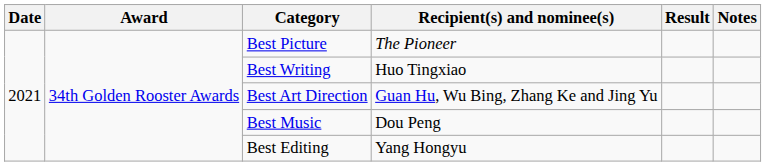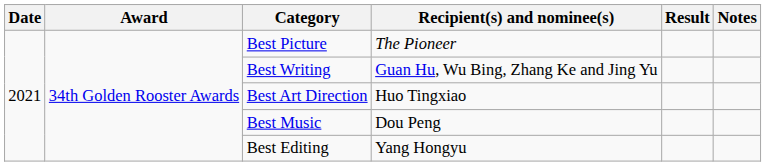(421, 69) Huo Tingxiao -> (516, 69) Guan Hu, Wu Bing, Zhang Ke and Jing Yu
(516, 95) Guan Hu, Wu Bing, Zhang Ke and Jing Yu -> (421, 95) Huo Tingxiao
